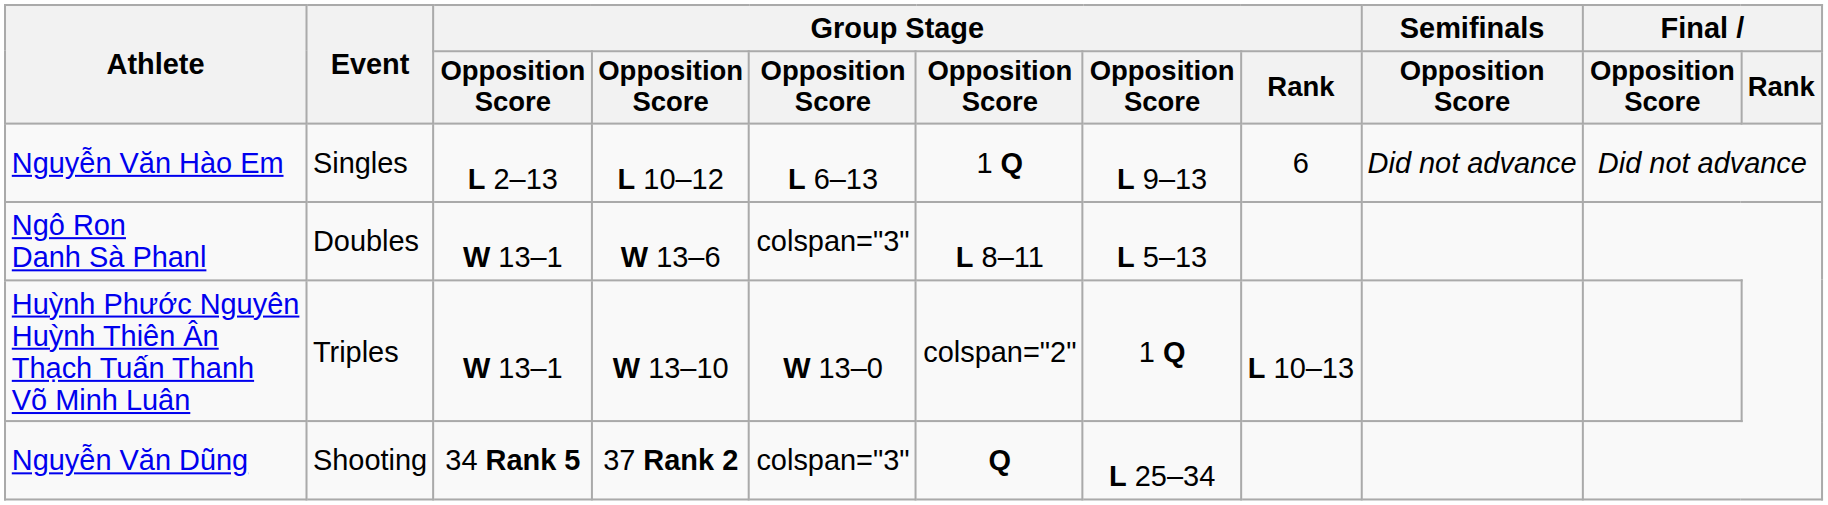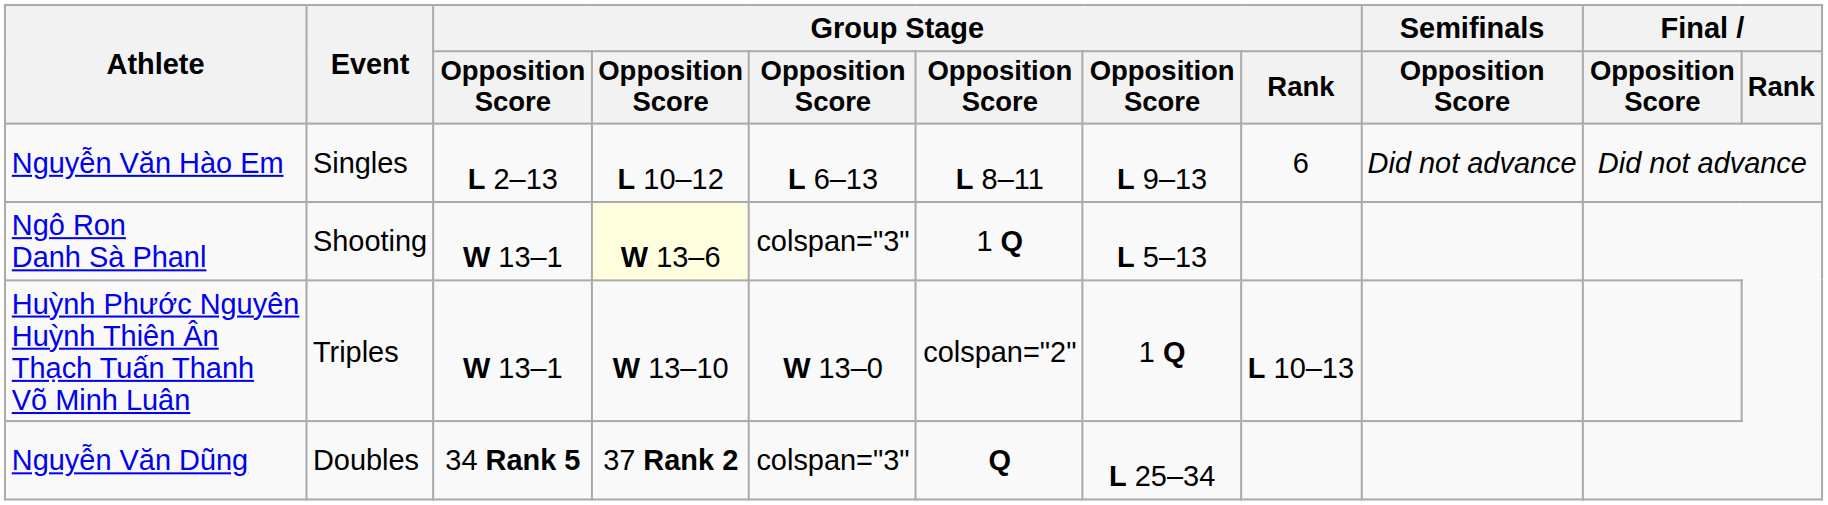(1000, 163) 1 Q -> (1000, 179) L 8–11
(366, 241) Doubles -> (370, 241) Shooting
(671, 257) no background -> (671, 257) lightyellow background
(1000, 257) L 8–11 -> (1000, 241) 1 Q
(370, 461) Shooting -> (366, 461) Doubles
